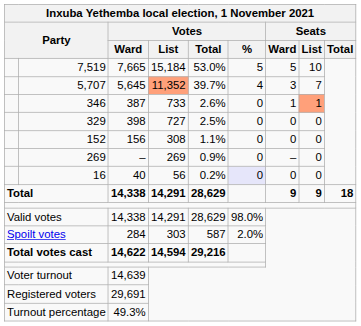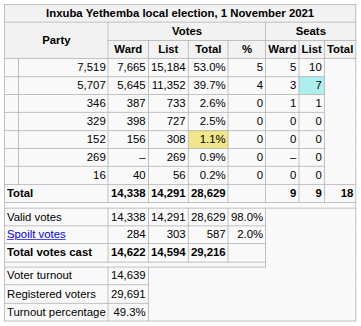(169, 85) lightsalmon background -> (169, 85) no background
(319, 85) no background -> (319, 85) paleturquoise background
(319, 103) lightsalmon background -> (319, 103) no background
(213, 139) no background -> (213, 139) khaki background
(260, 175) lavender background -> (260, 175) no background
